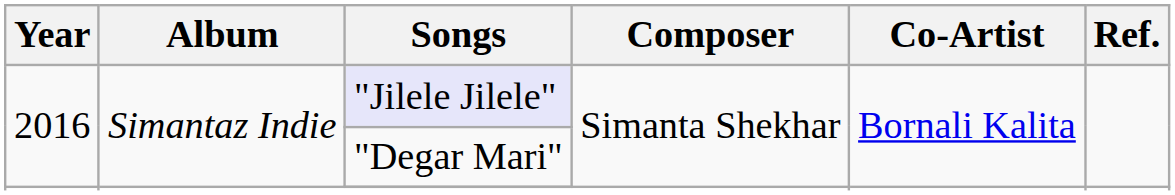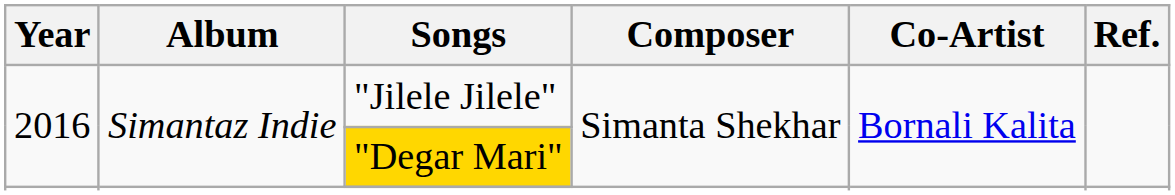(455, 95) lavender background -> (455, 95) no background
(458, 156) no background -> (458, 156) gold background
